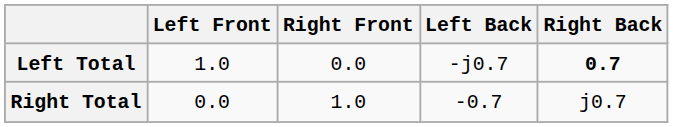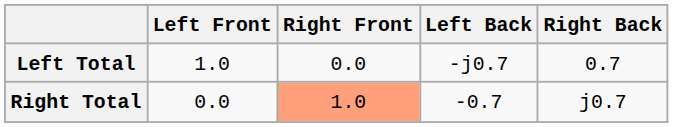(603, 63) bold -> (603, 64) normal
(348, 103) no background -> (348, 103) lightsalmon background
